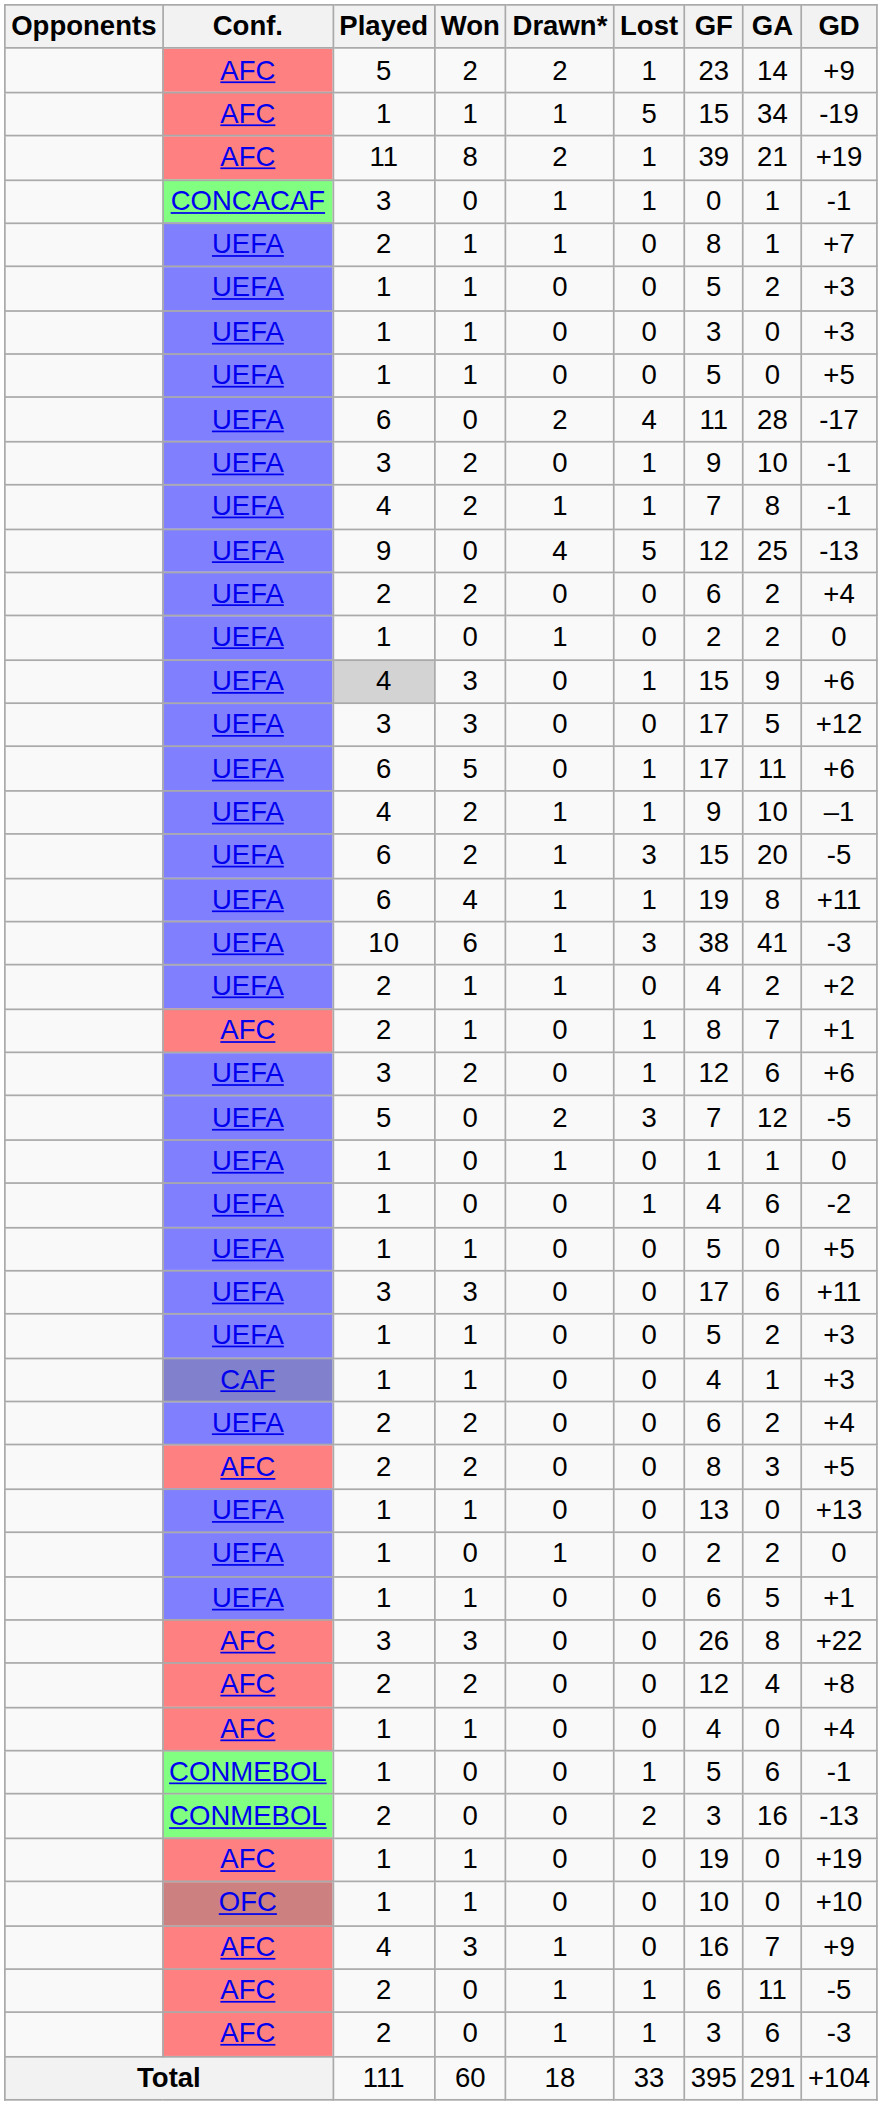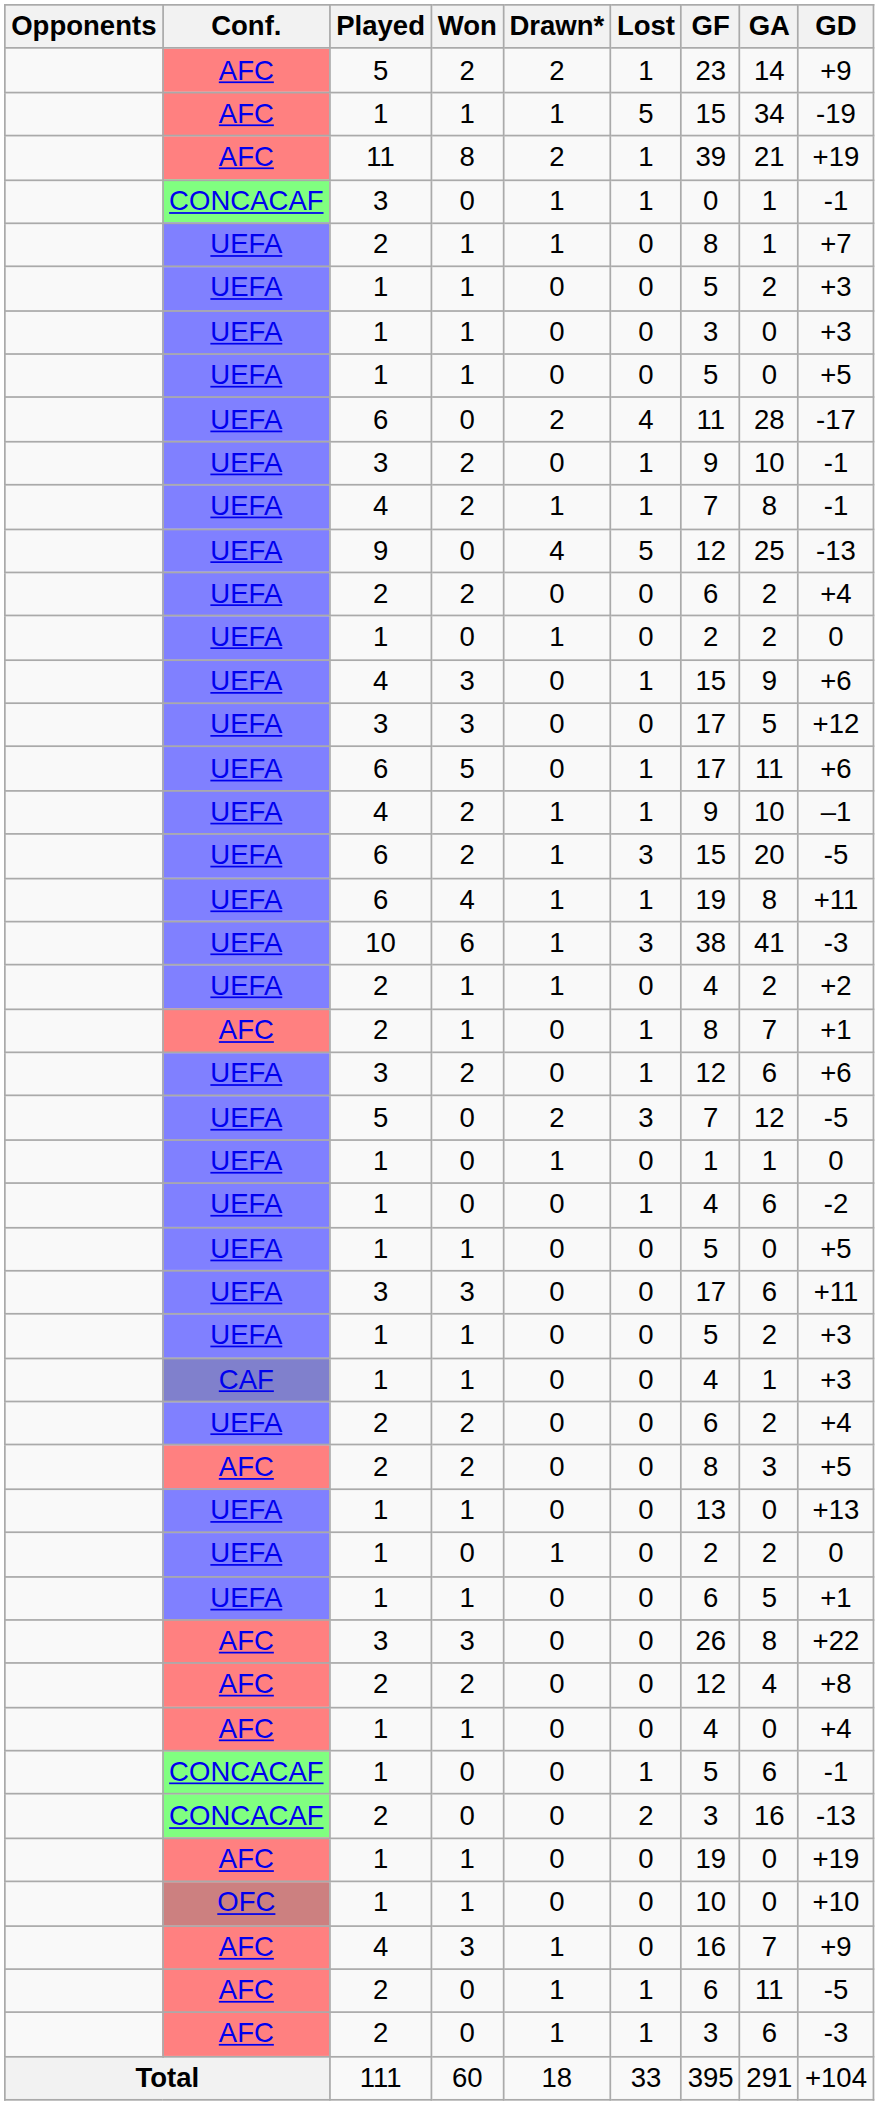(384, 680) lightgrey background -> (381, 680) no background
(248, 1772) CONMEBOL -> (246, 1772) CONCACAF
(248, 1815) CONMEBOL -> (246, 1815) CONCACAF
